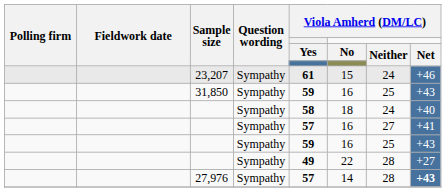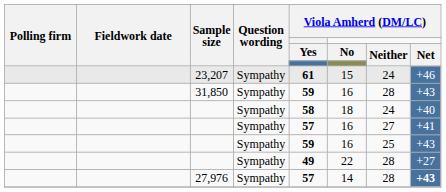(388, 92) 25 -> (388, 92) 28
